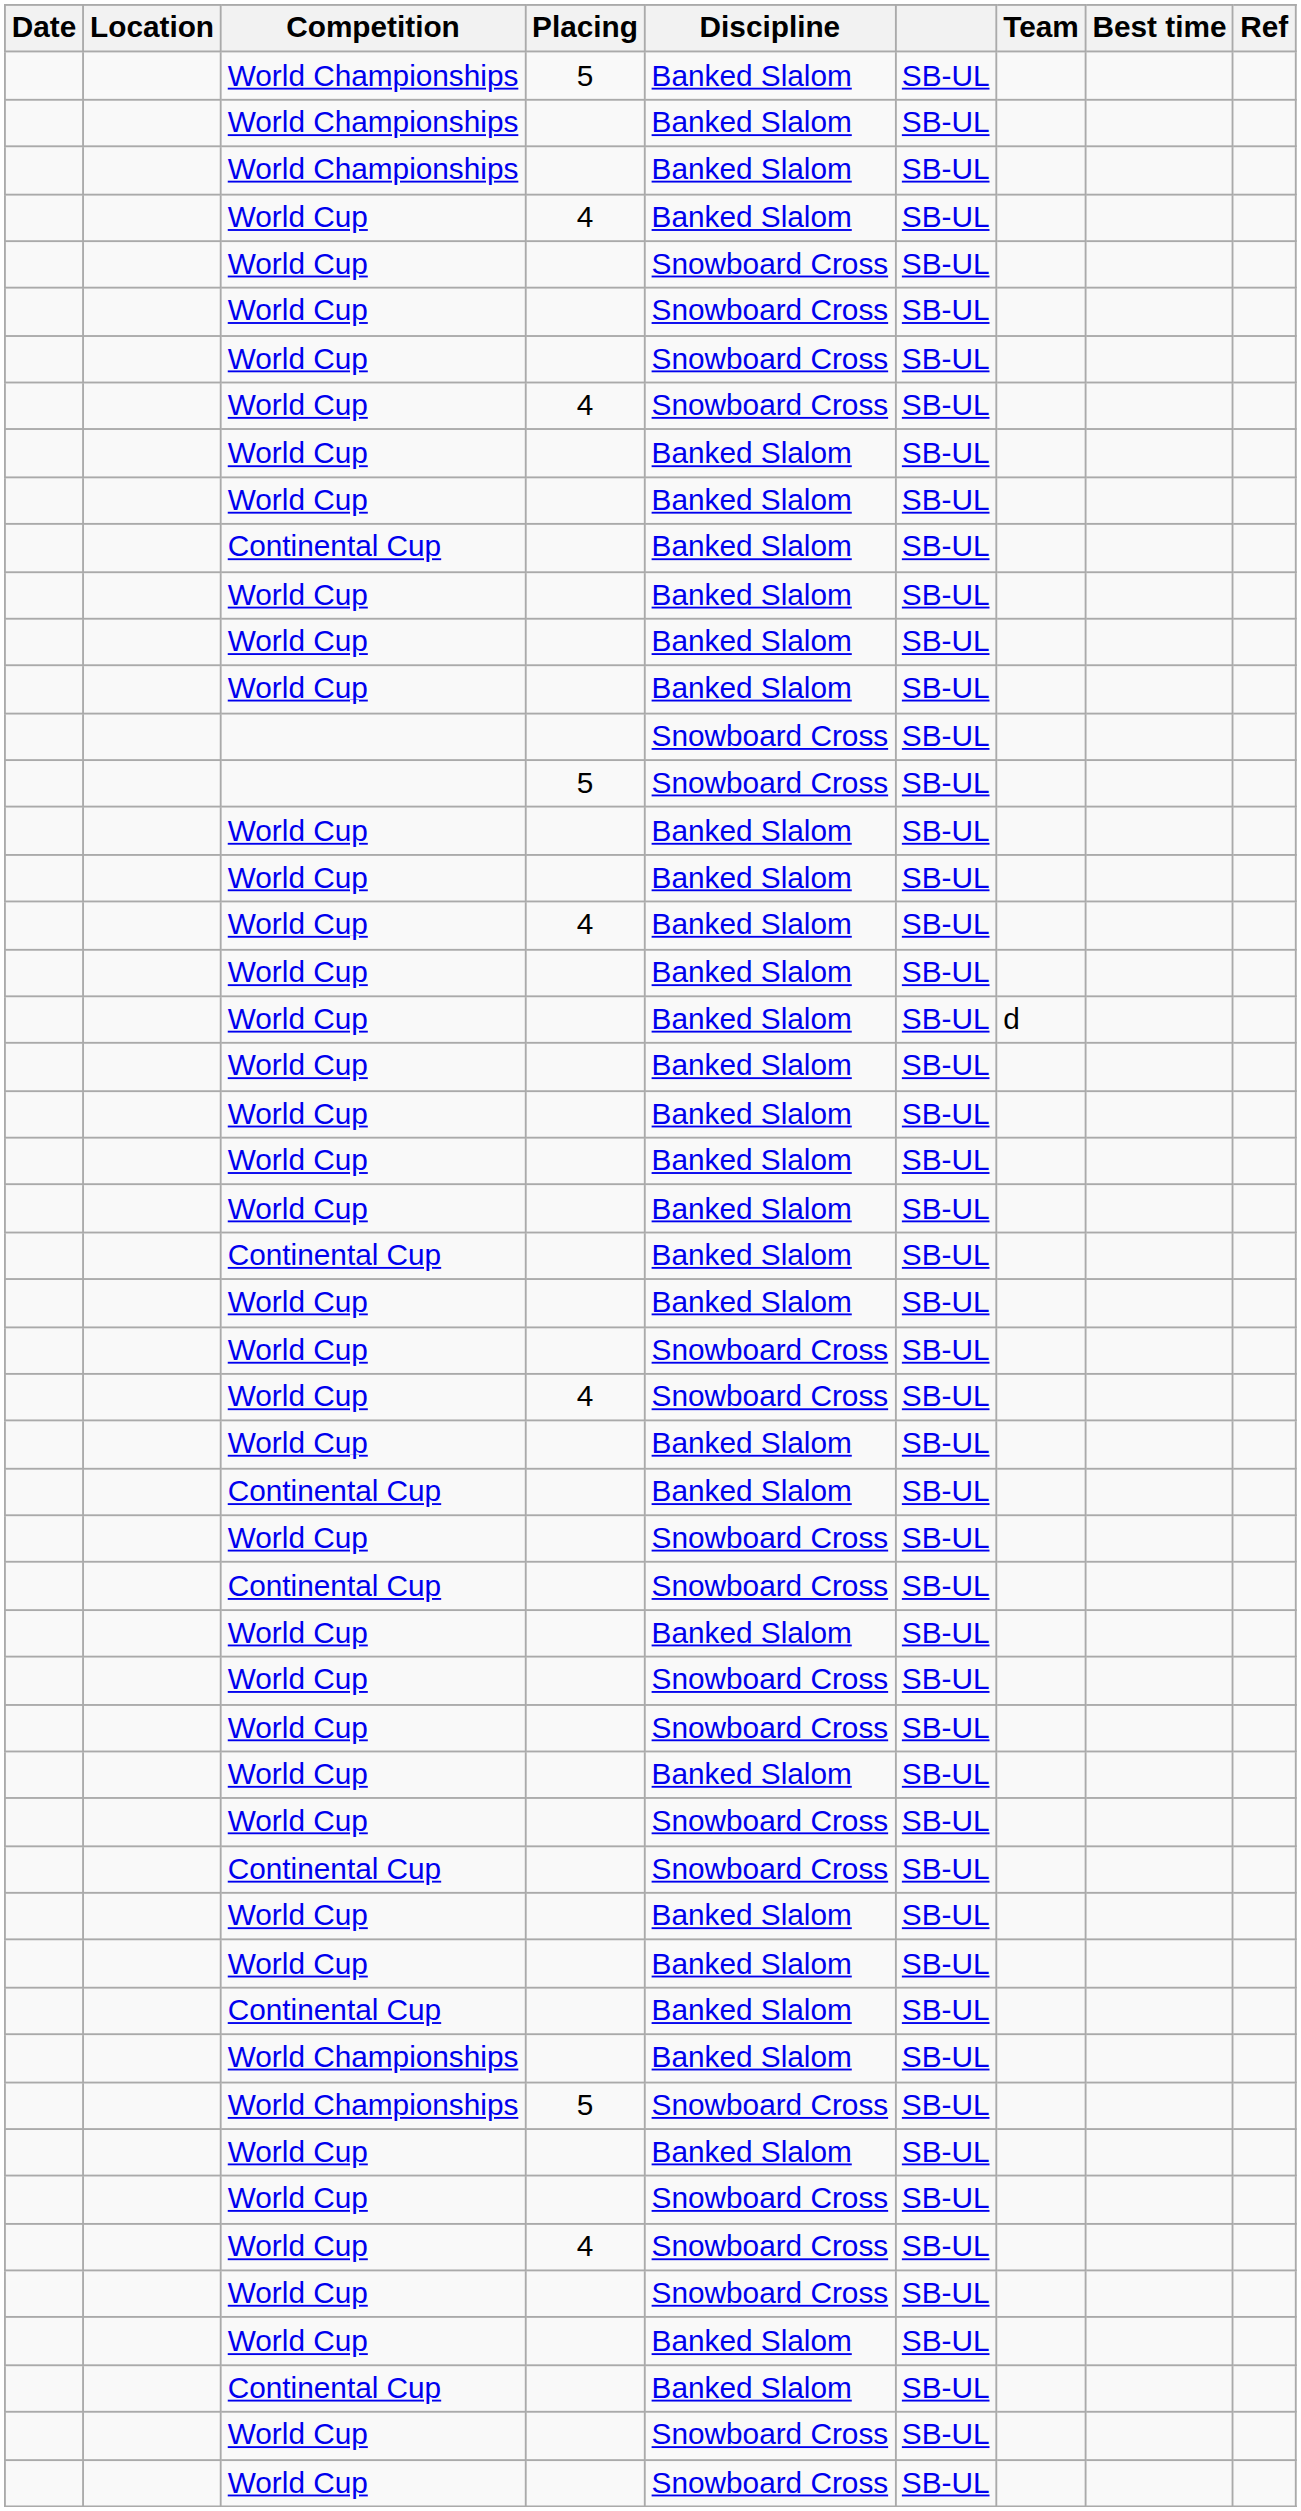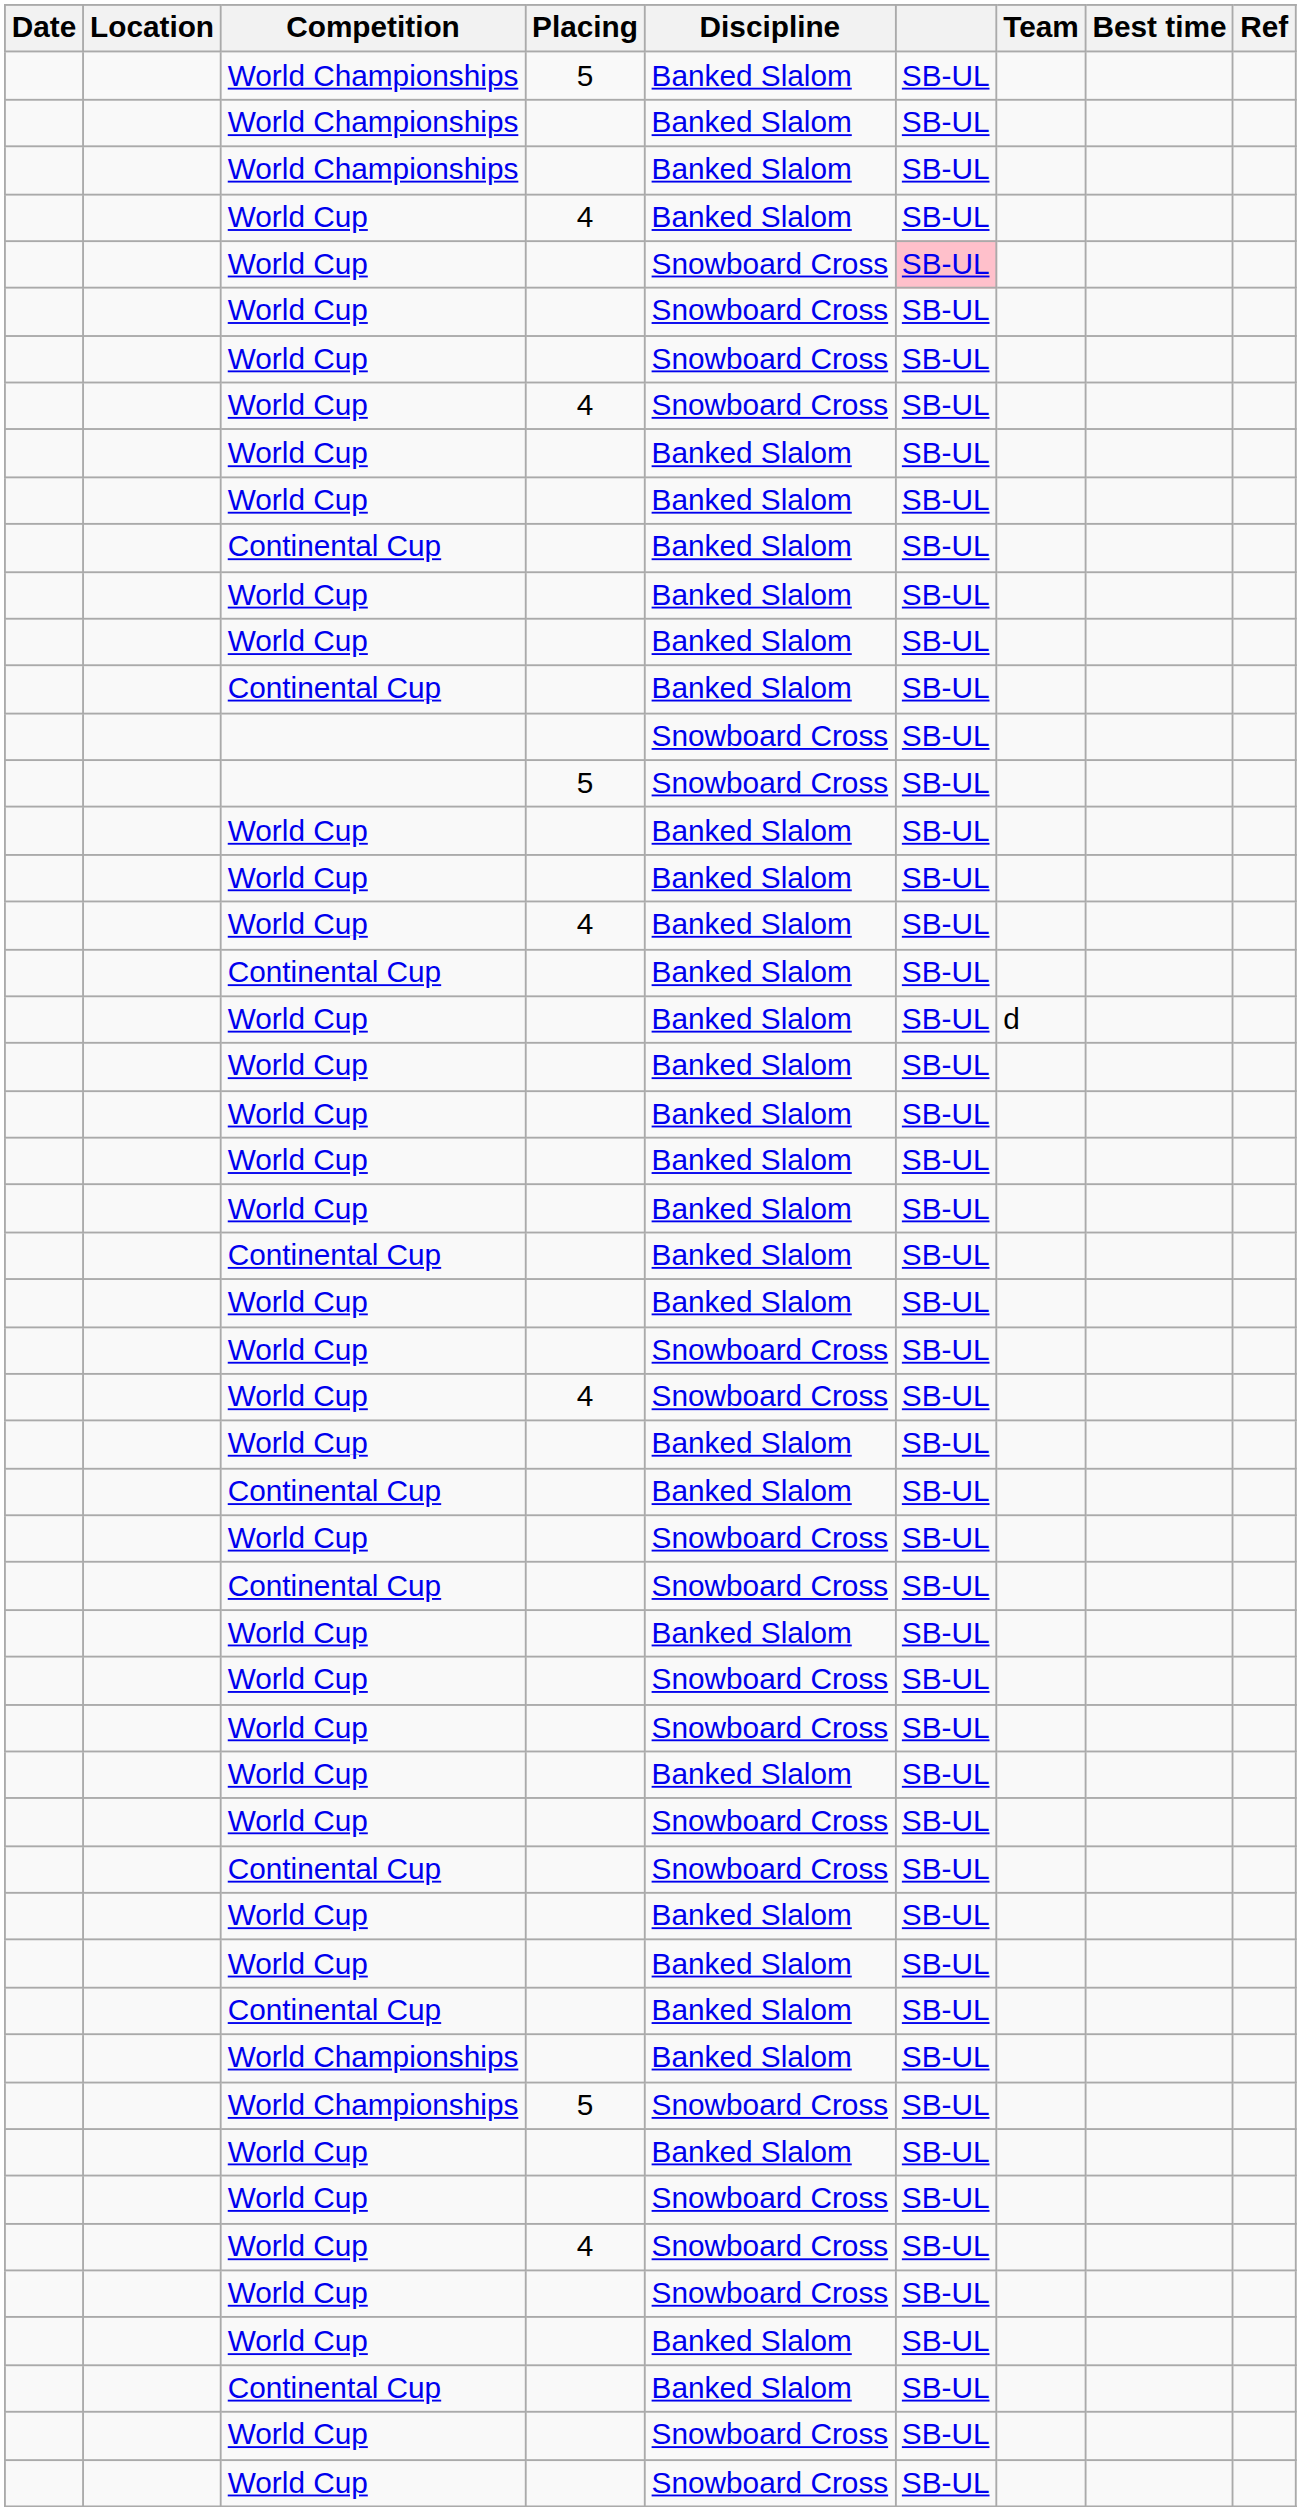(946, 264) no background -> (946, 264) pink background
(298, 688) World Cup -> (334, 688) Continental Cup
(298, 972) World Cup -> (334, 972) Continental Cup
